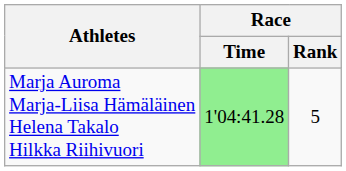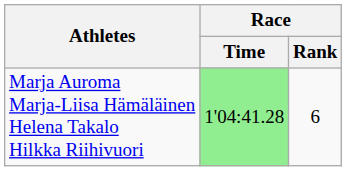(315, 116) 5 -> (315, 116) 6
